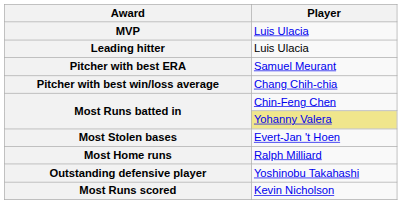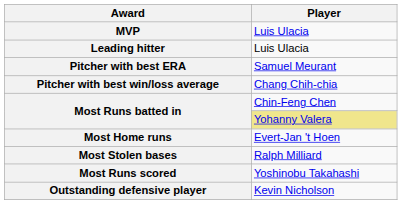(128, 137) Most Stolen bases -> (128, 137) Most Home runs
(128, 155) Most Home runs -> (128, 155) Most Stolen bases
(128, 173) Outstanding defensive player -> (128, 173) Most Runs scored
(128, 191) Most Runs scored -> (128, 191) Outstanding defensive player
